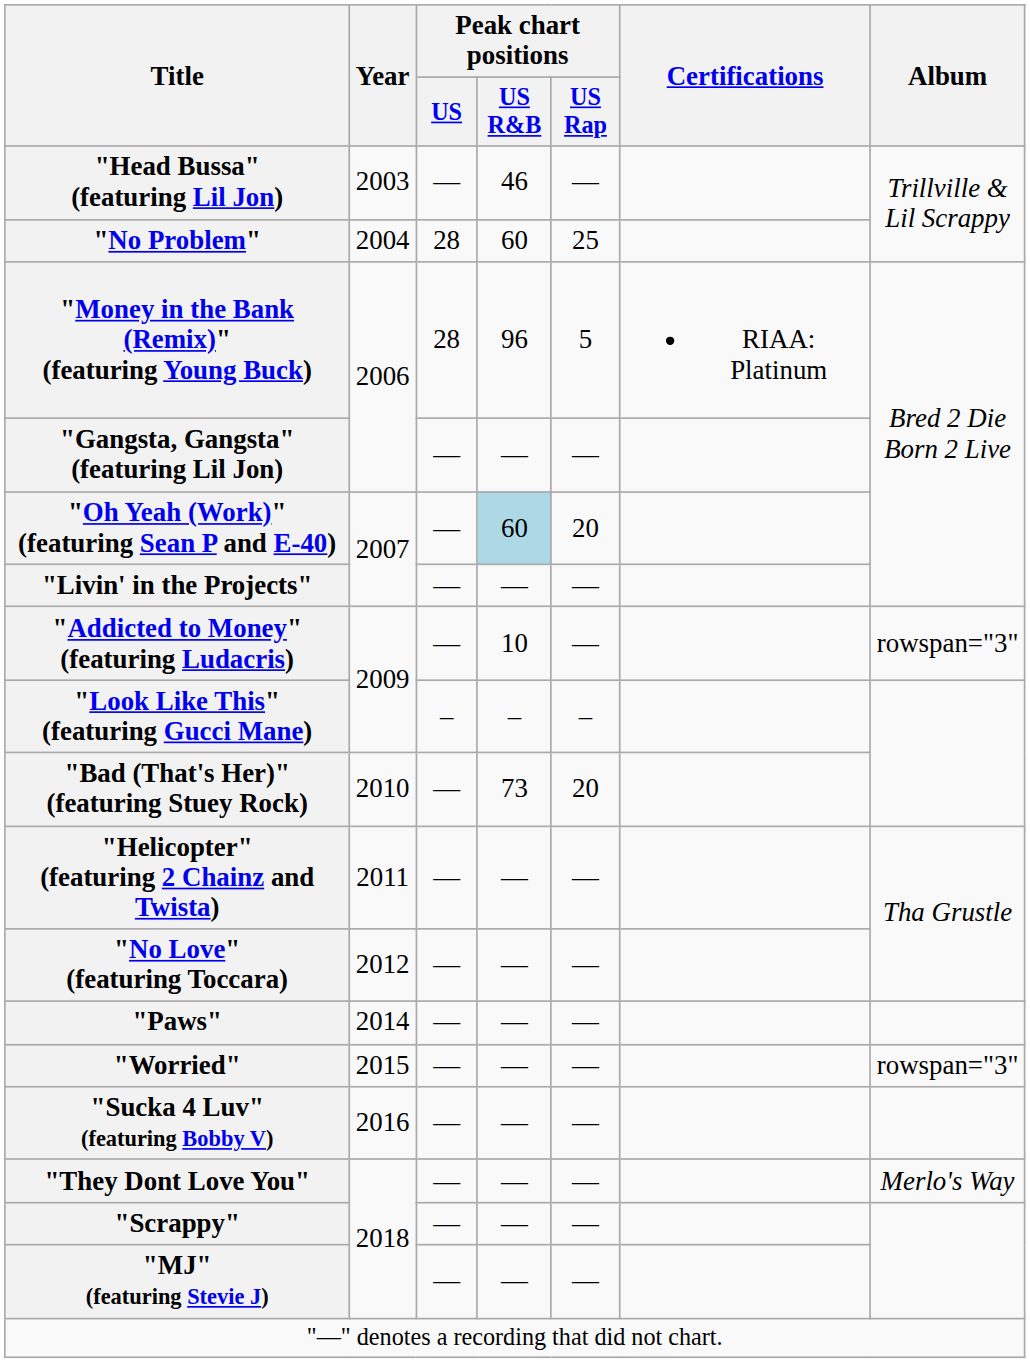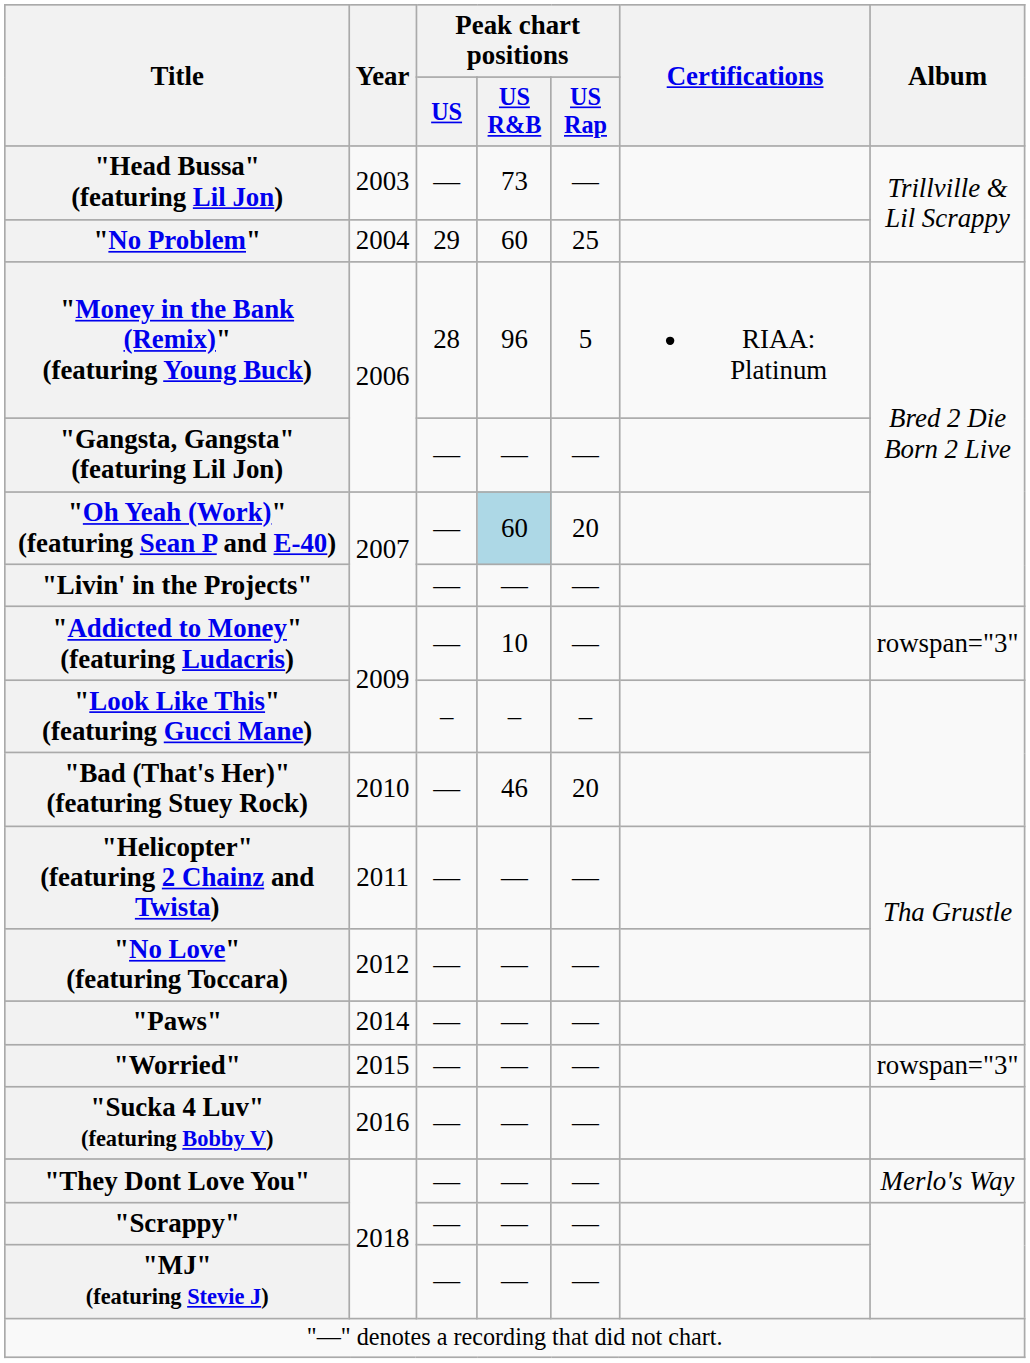(514, 182) 46 -> (514, 182) 73
(447, 240) 28 -> (447, 240) 29
(514, 788) 73 -> (514, 788) 46
